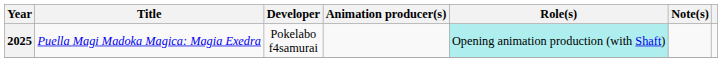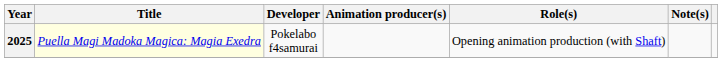(149, 40) no background -> (149, 40) lightyellow background
(559, 40) paleturquoise background -> (559, 40) no background
